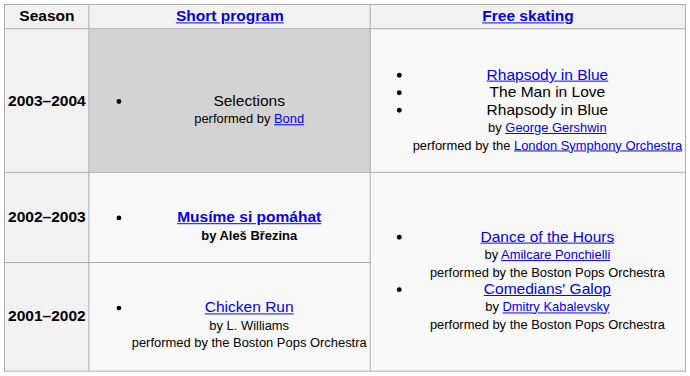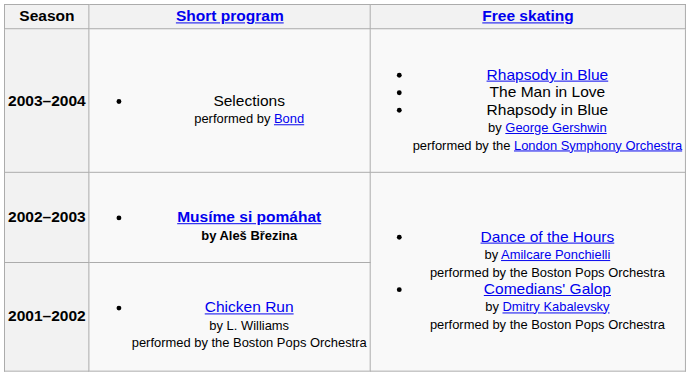(230, 109) lightgrey background -> (230, 109) no background
